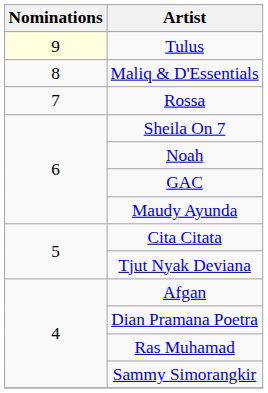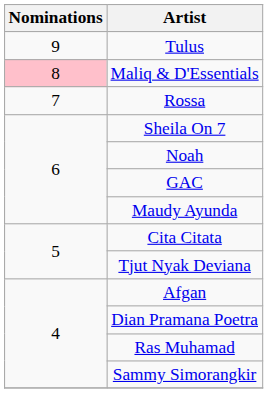(56, 45) lightyellow background -> (56, 45) no background
(56, 73) no background -> (56, 73) pink background
